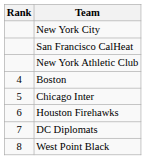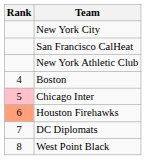(19, 96) no background -> (19, 96) pink background
(19, 113) no background -> (19, 113) lightsalmon background
